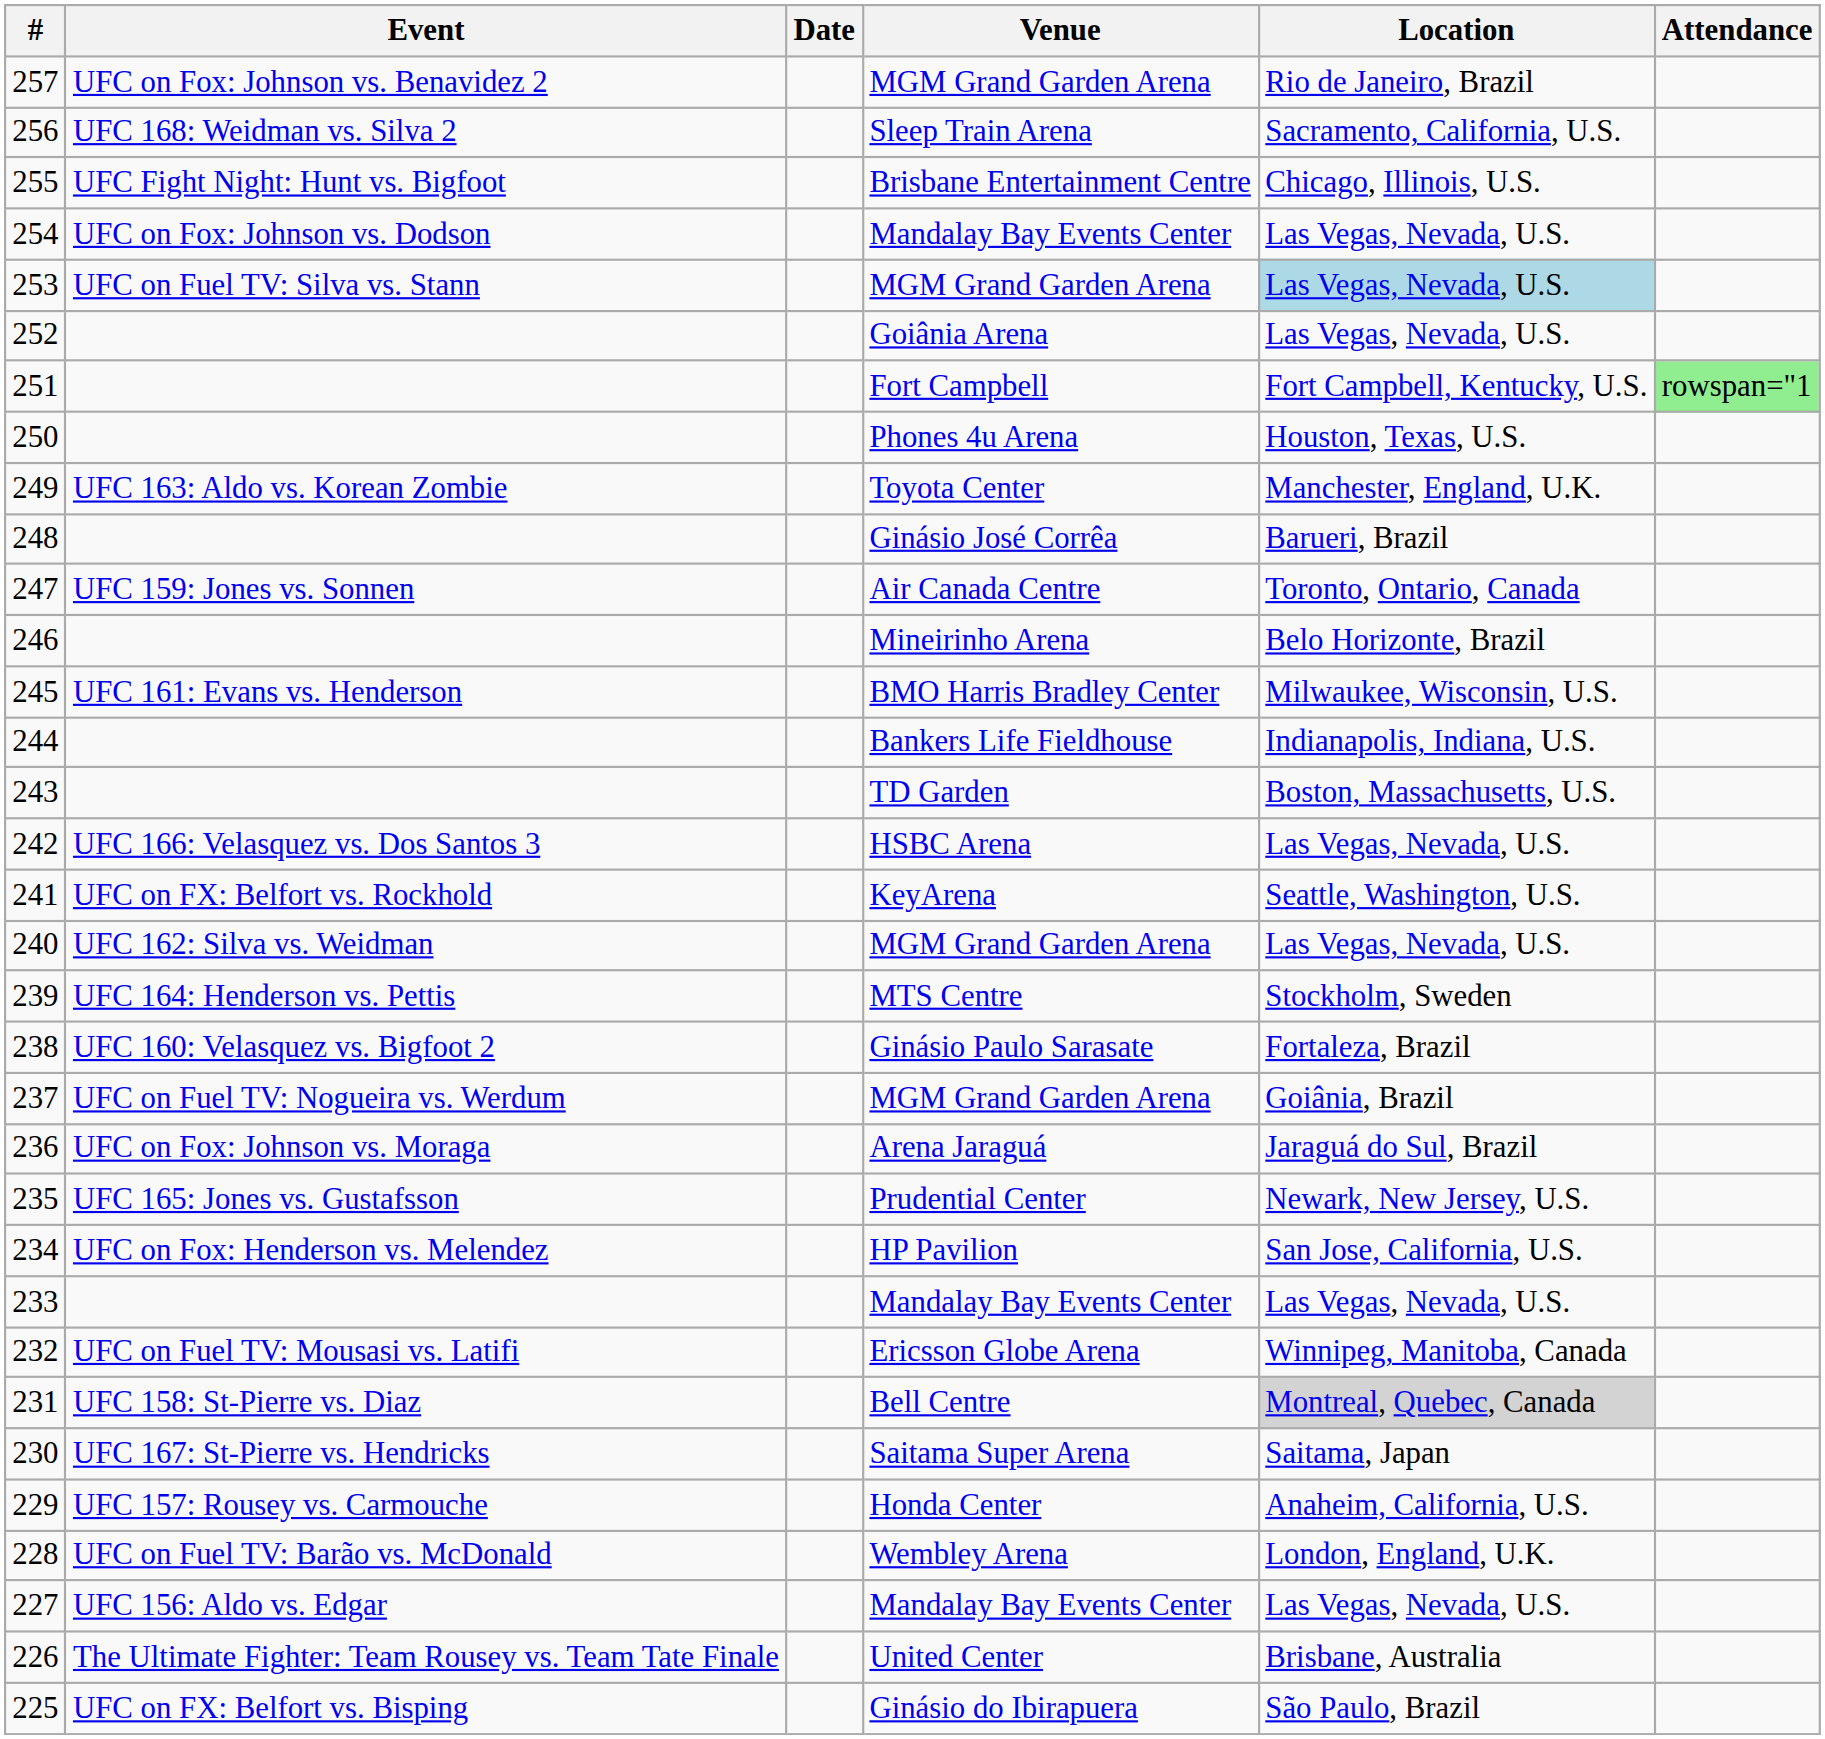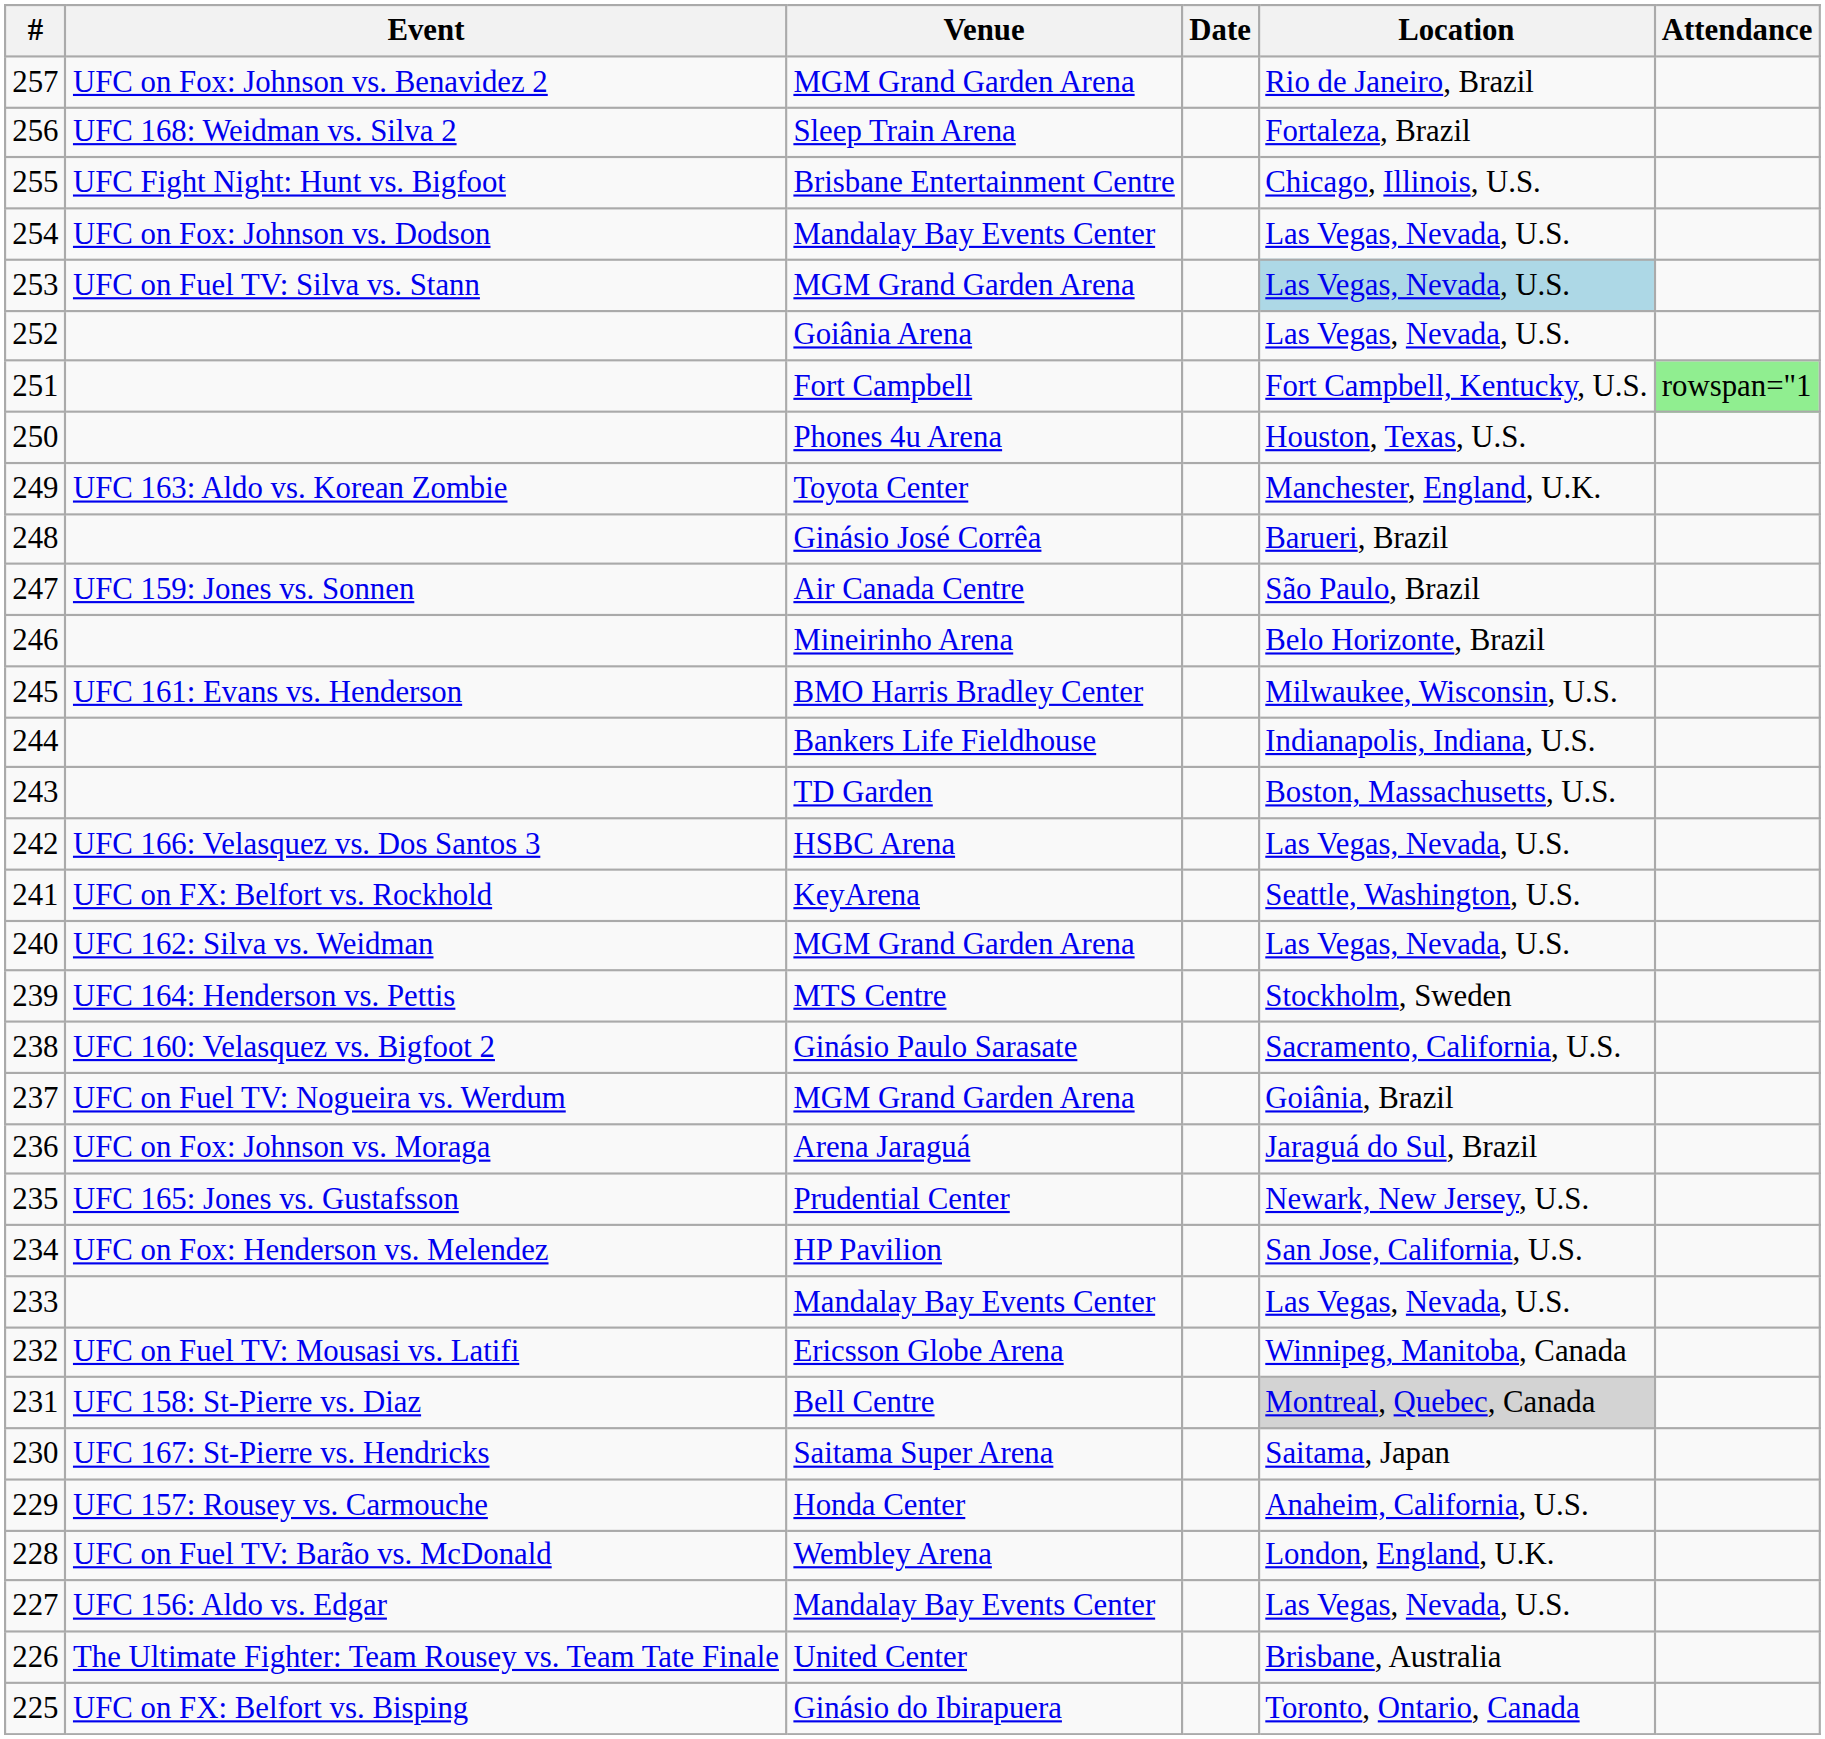columns swapped: (824, 30) <-> (1060, 30)
(1443, 131) Sacramento, California, U.S. -> (1368, 131) Fortaleza, Brazil
(1422, 589) Toronto, Ontario, Canada -> (1373, 589) São Paulo, Brazil
(1368, 1046) Fortaleza, Brazil -> (1443, 1046) Sacramento, California, U.S.
(1373, 1707) São Paulo, Brazil -> (1422, 1707) Toronto, Ontario, Canada
